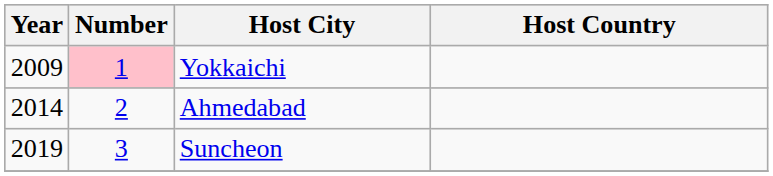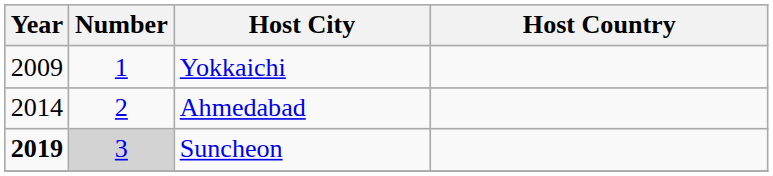(121, 66) pink background -> (121, 66) no background
(37, 149) normal -> (37, 149) bold
(121, 149) no background -> (121, 149) lightgrey background
